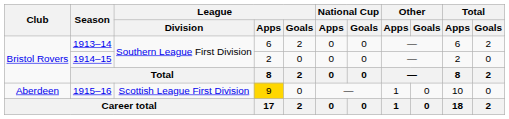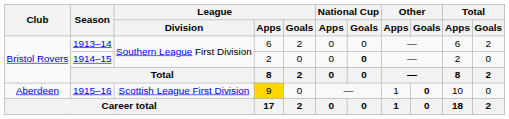(364, 59) normal -> (364, 59) bold
(427, 91) normal -> (427, 91) bold
